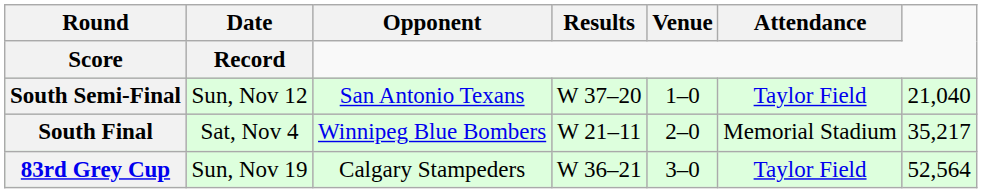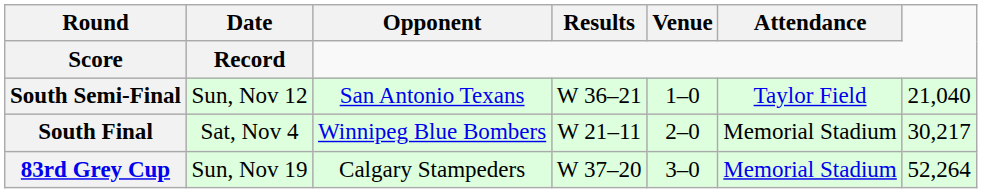(599, 95) W 37–20 -> (599, 95) W 36–21
(939, 132) 35,217 -> (939, 132) 30,217
(599, 168) W 36–21 -> (599, 168) W 37–20
(810, 168) Taylor Field -> (810, 168) Memorial Stadium
(939, 168) 52,564 -> (939, 168) 52,264
